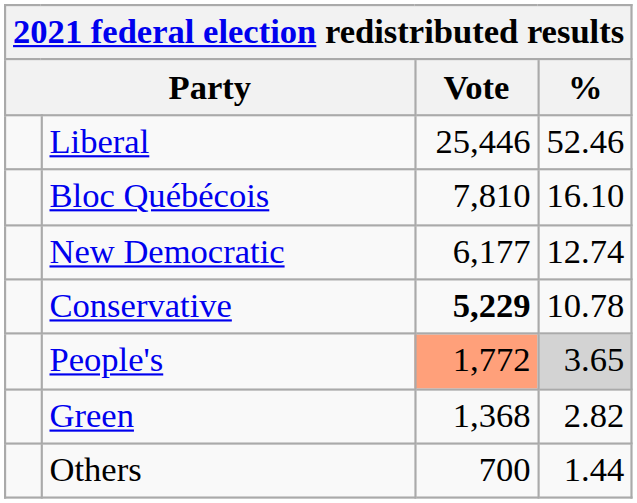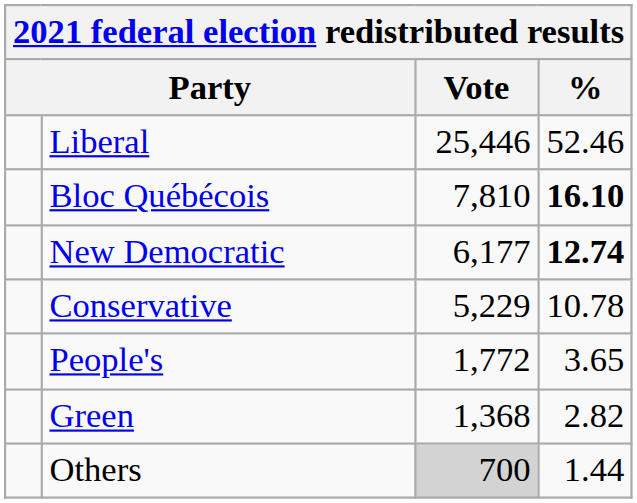(585, 196) normal -> (585, 196) bold
(585, 251) normal -> (585, 251) bold
(492, 305) bold -> (492, 305) normal
(492, 360) lightsalmon background -> (492, 360) no background
(594, 360) lightgrey background -> (594, 360) no background
(505, 470) no background -> (505, 470) lightgrey background
